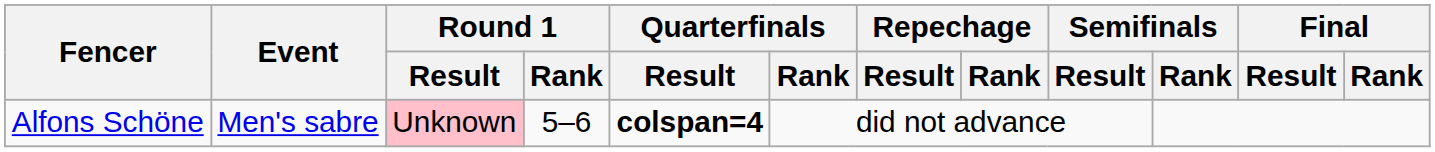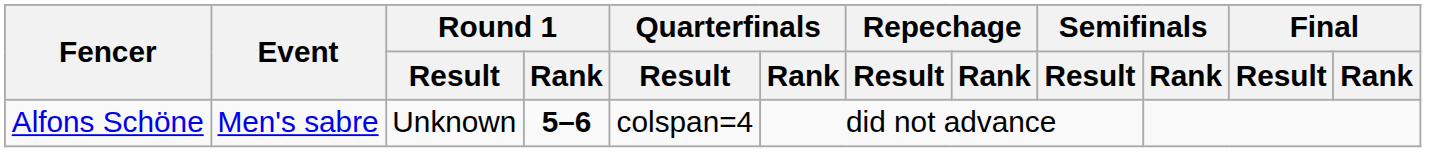(454, 122) pink background -> (454, 122) no background
(566, 122) normal -> (566, 122) bold
(690, 122) bold -> (685, 122) normal
